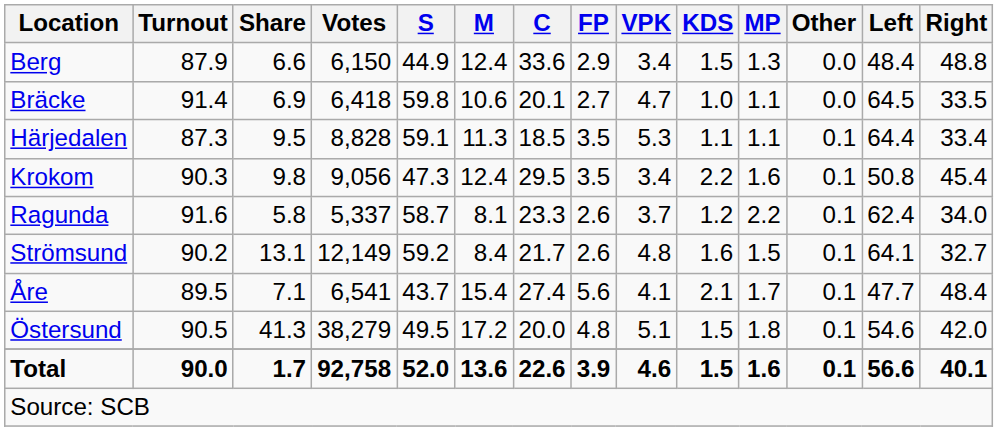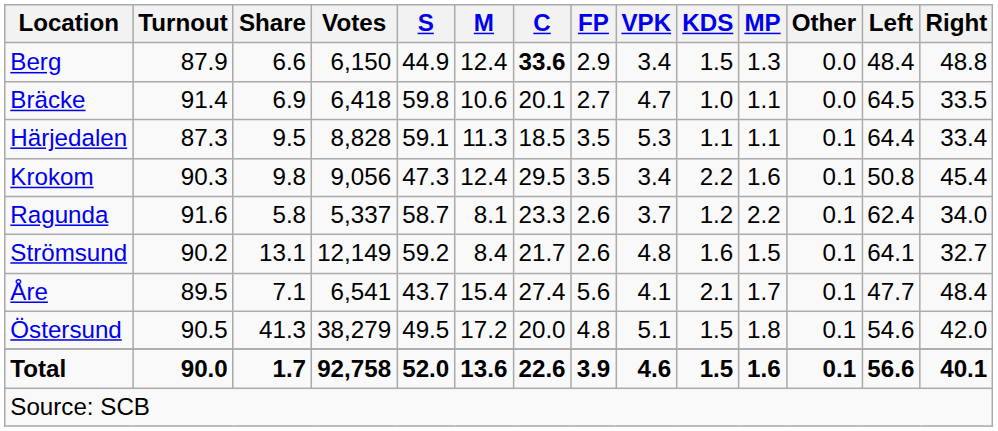(542, 61) normal -> (542, 61) bold
